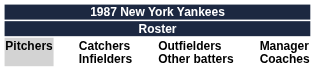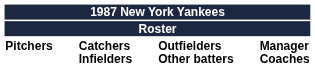(29, 45) lightgrey background -> (29, 45) no background
